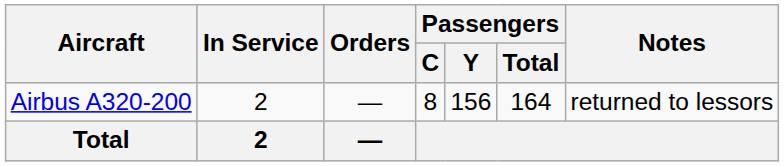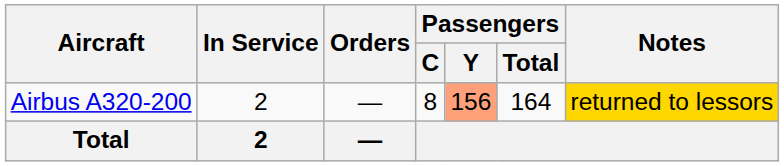(471, 101) no background -> (471, 101) lightsalmon background
(672, 101) no background -> (672, 101) gold background
